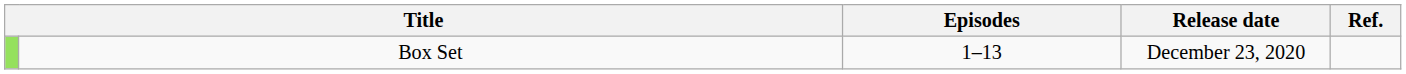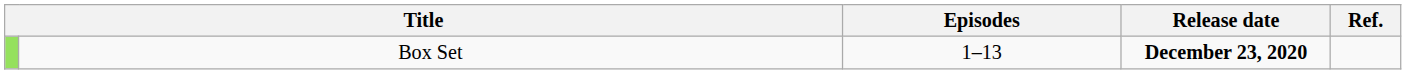(1226, 52) normal -> (1226, 52) bold
